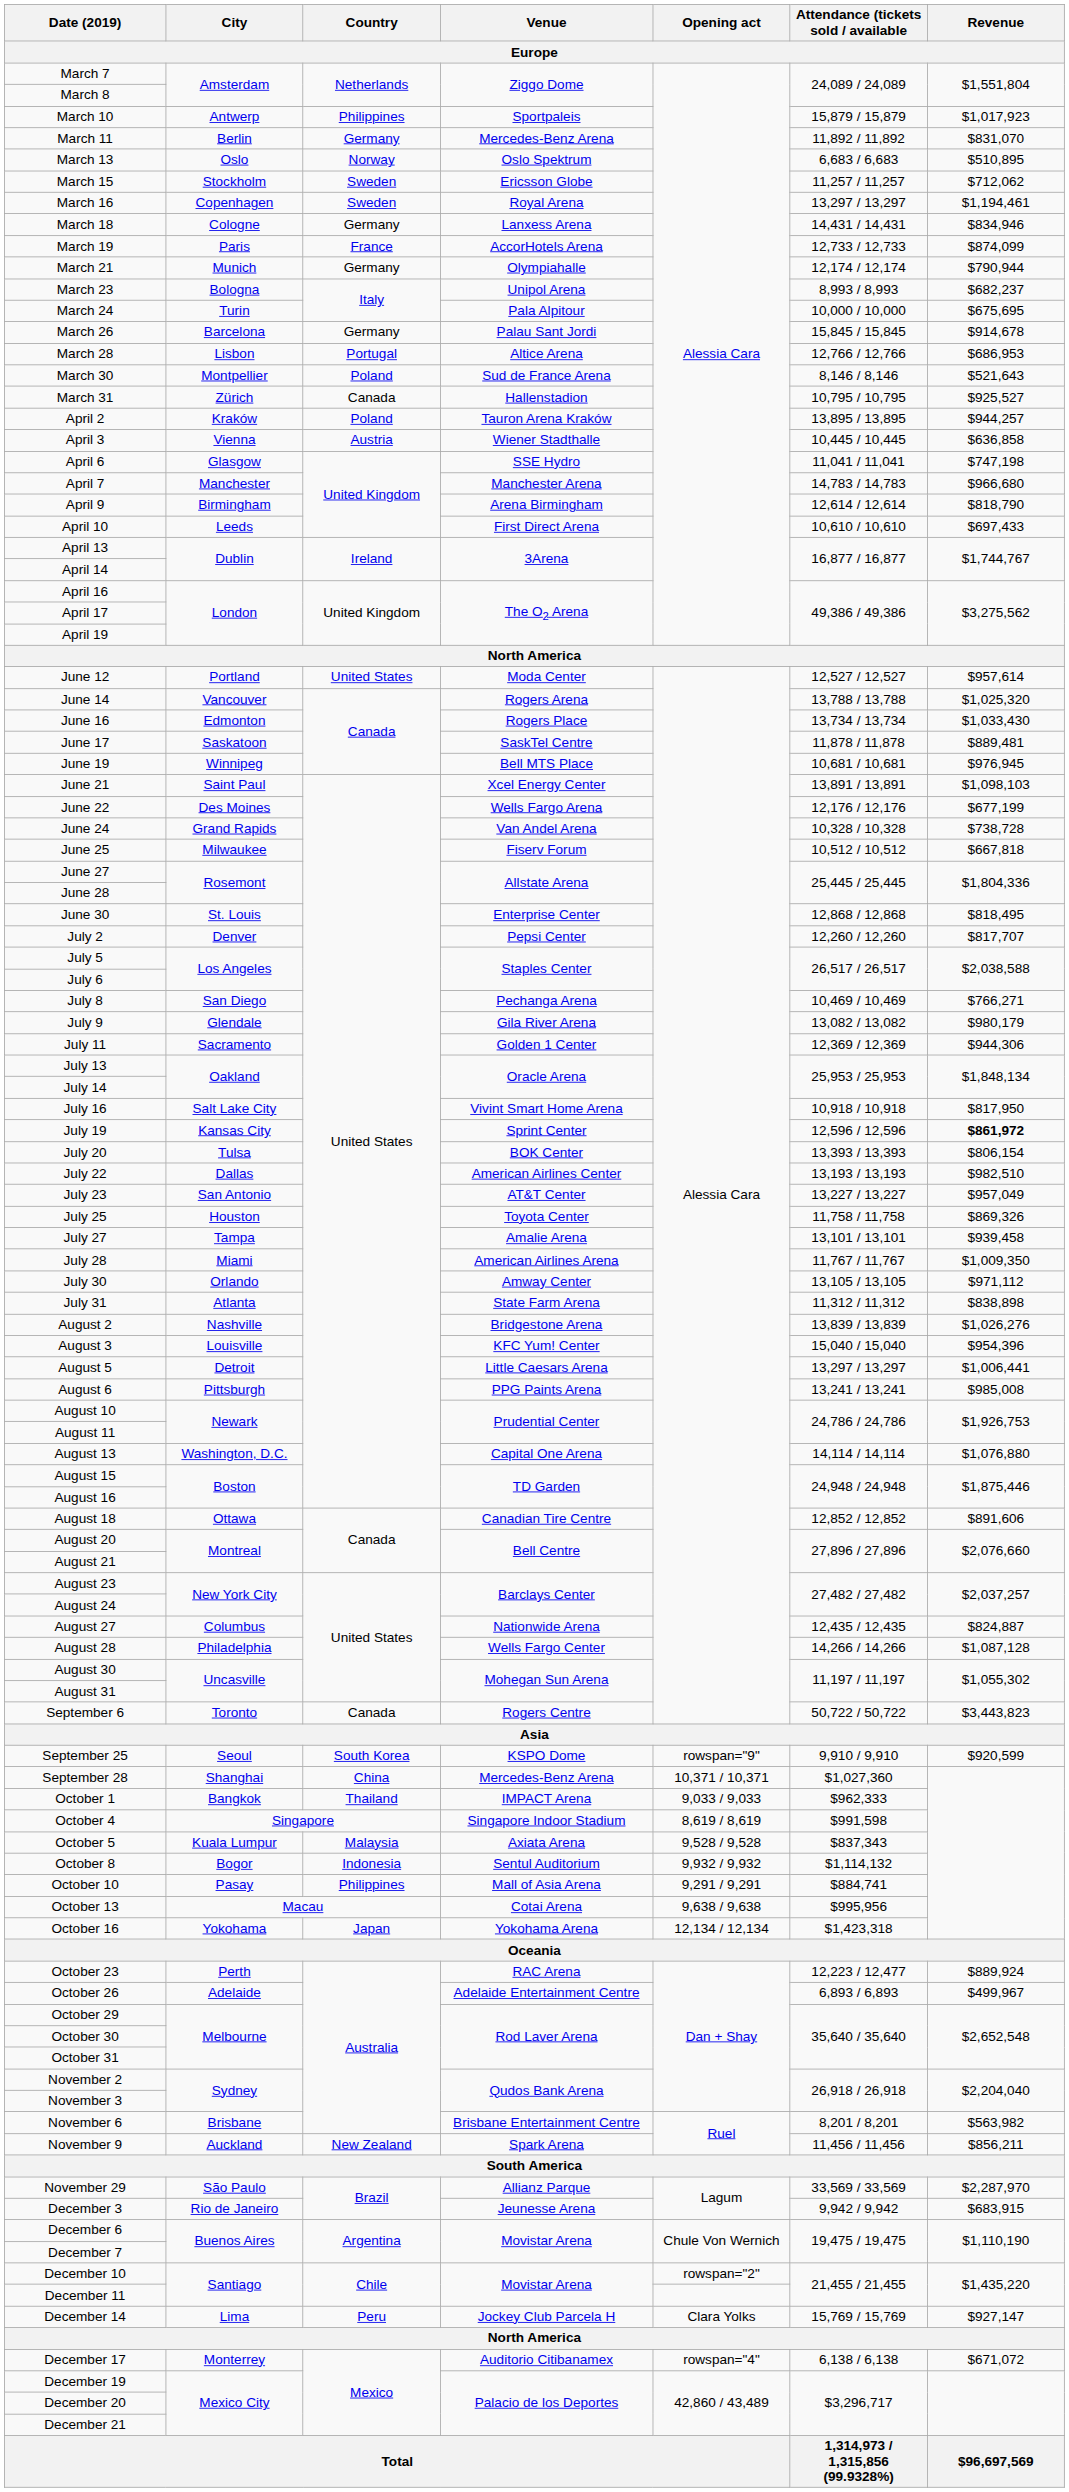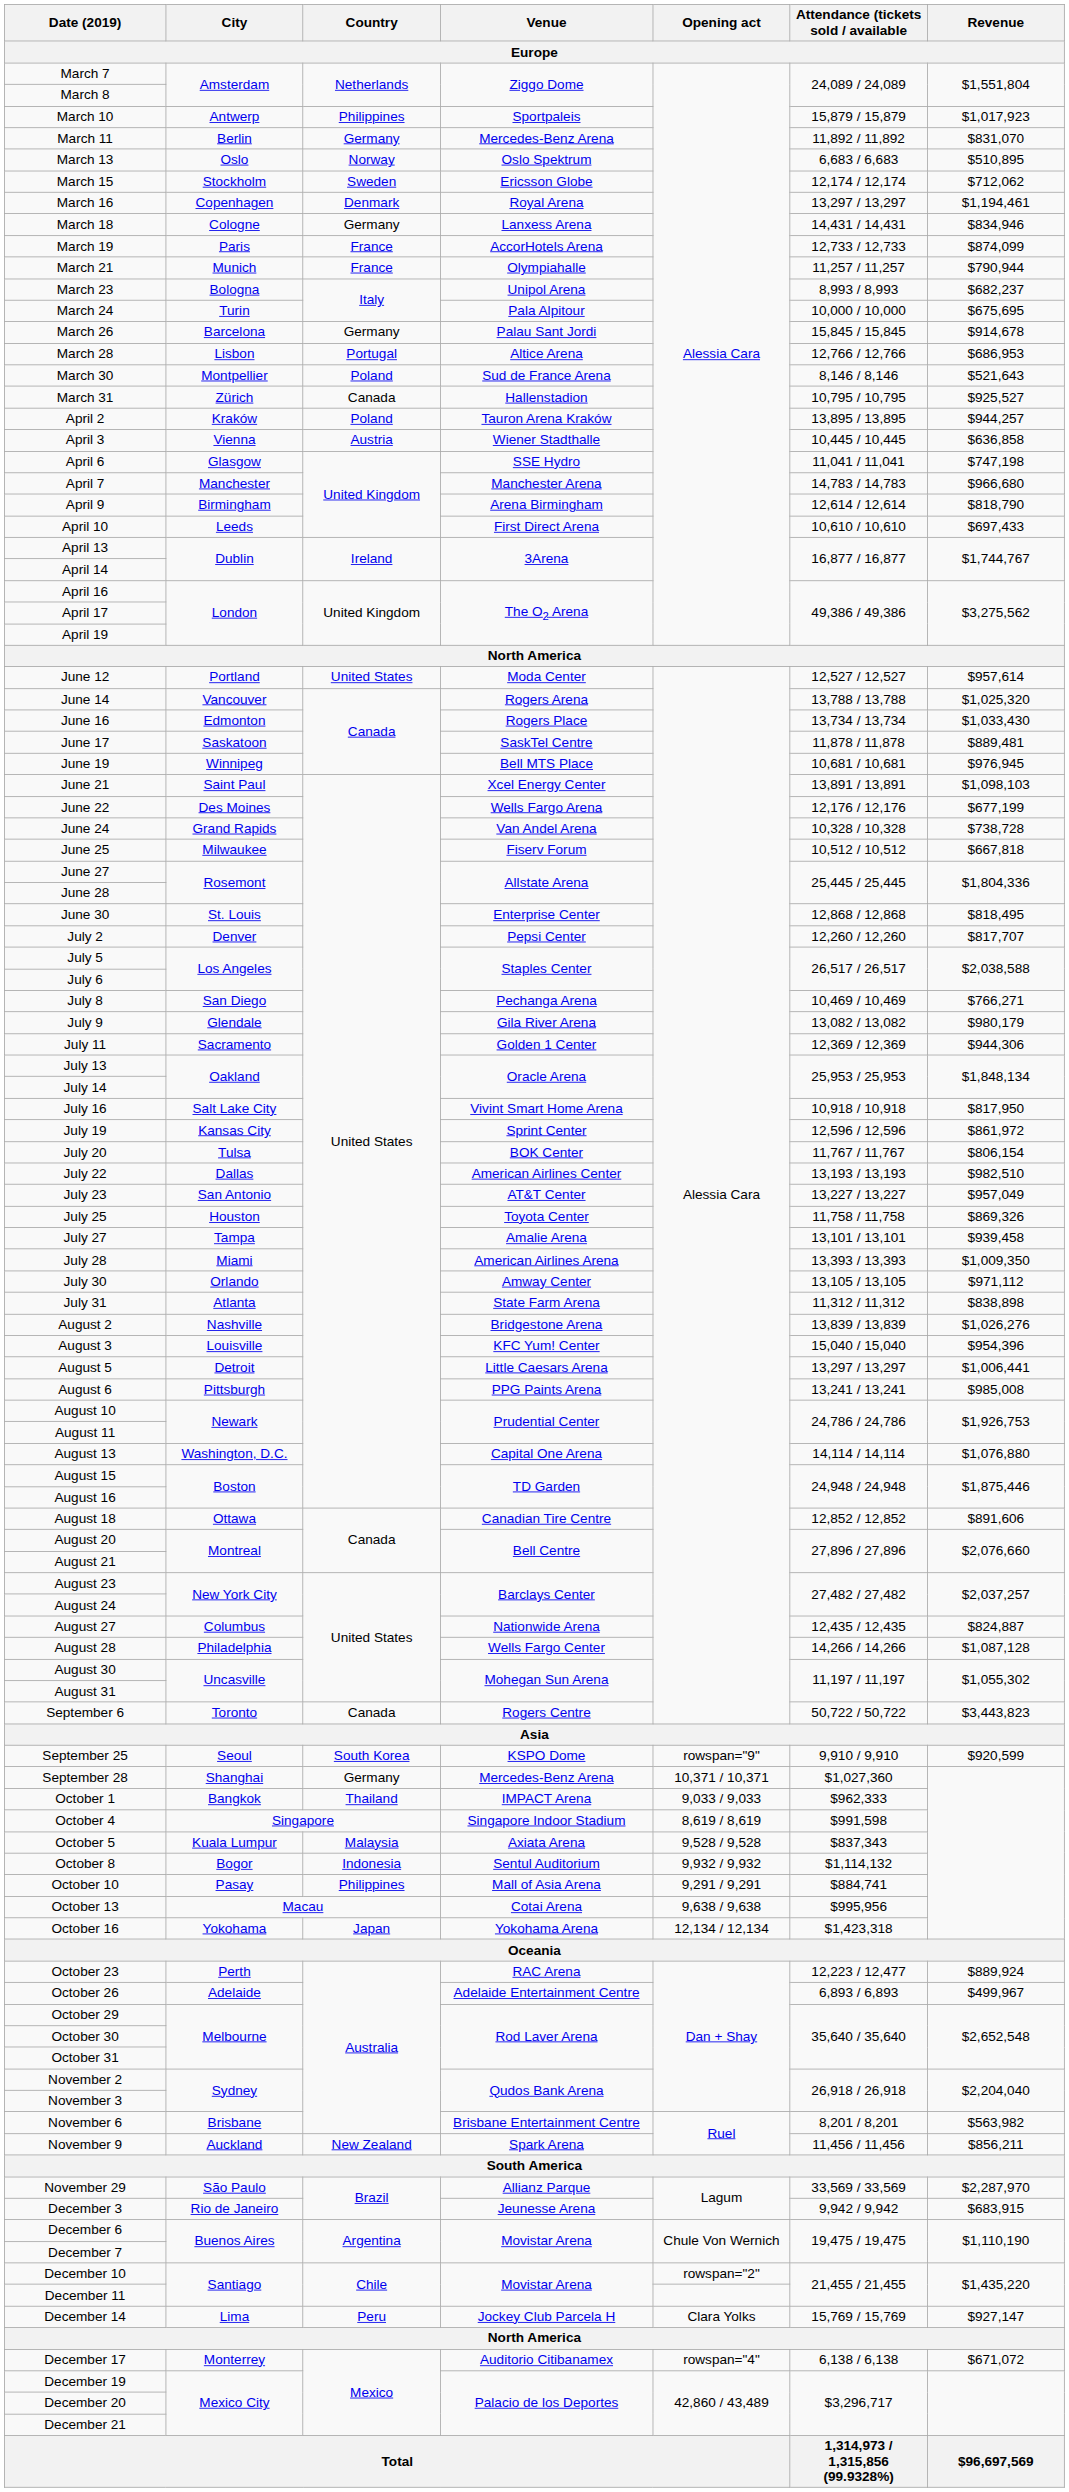(859, 181) 11,257 / 11,257 -> (859, 181) 12,174 / 12,174
(372, 203) Sweden -> (372, 203) Denmark
(372, 267) Germany -> (372, 267) France
(859, 267) 12,174 / 12,174 -> (859, 267) 11,257 / 11,257
(996, 1130) bold -> (996, 1130) normal
(859, 1152) 13,393 / 13,393 -> (859, 1152) 11,767 / 11,767
(859, 1260) 11,767 / 11,767 -> (859, 1260) 13,393 / 13,393
(372, 1777) China -> (372, 1777) Germany
